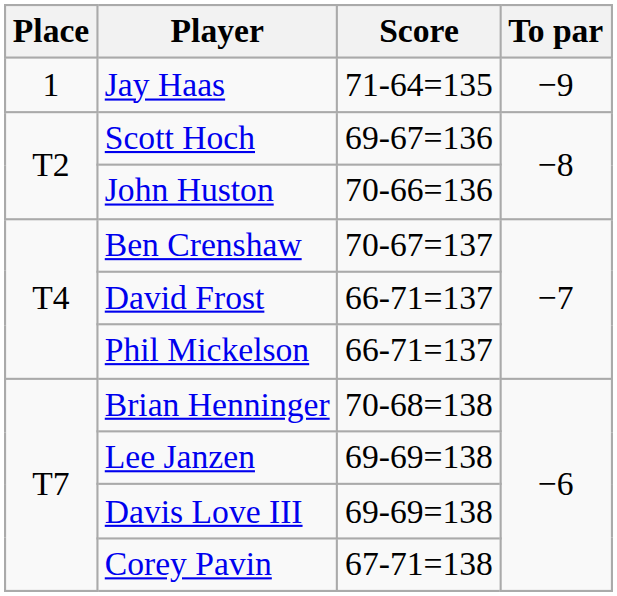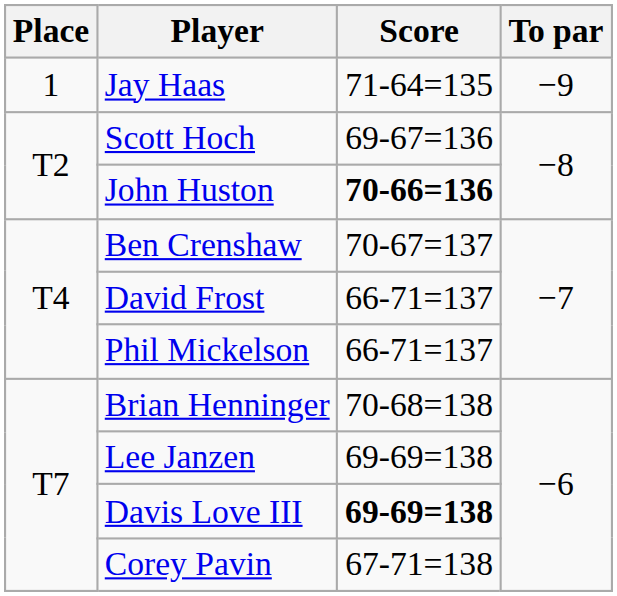(419, 191) normal -> (419, 191) bold
(419, 510) normal -> (419, 510) bold
